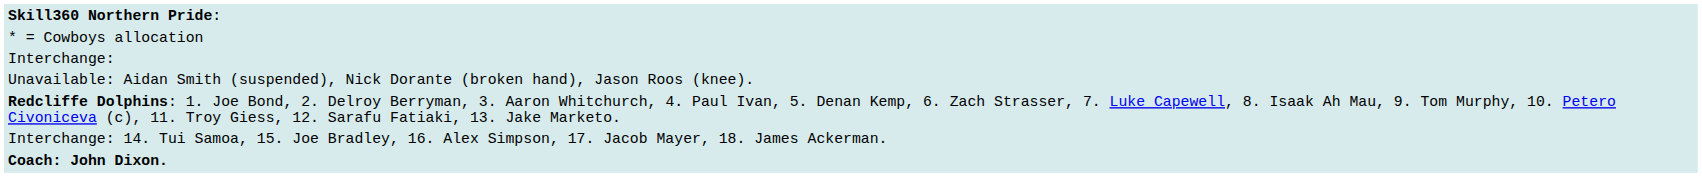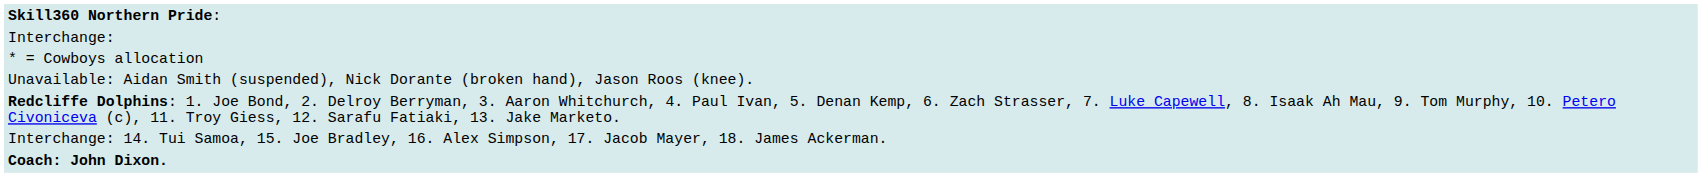(106, 38) * = Cowboys allocation -> (61, 38) Interchange:
(61, 59) Interchange: -> (106, 59) * = Cowboys allocation
